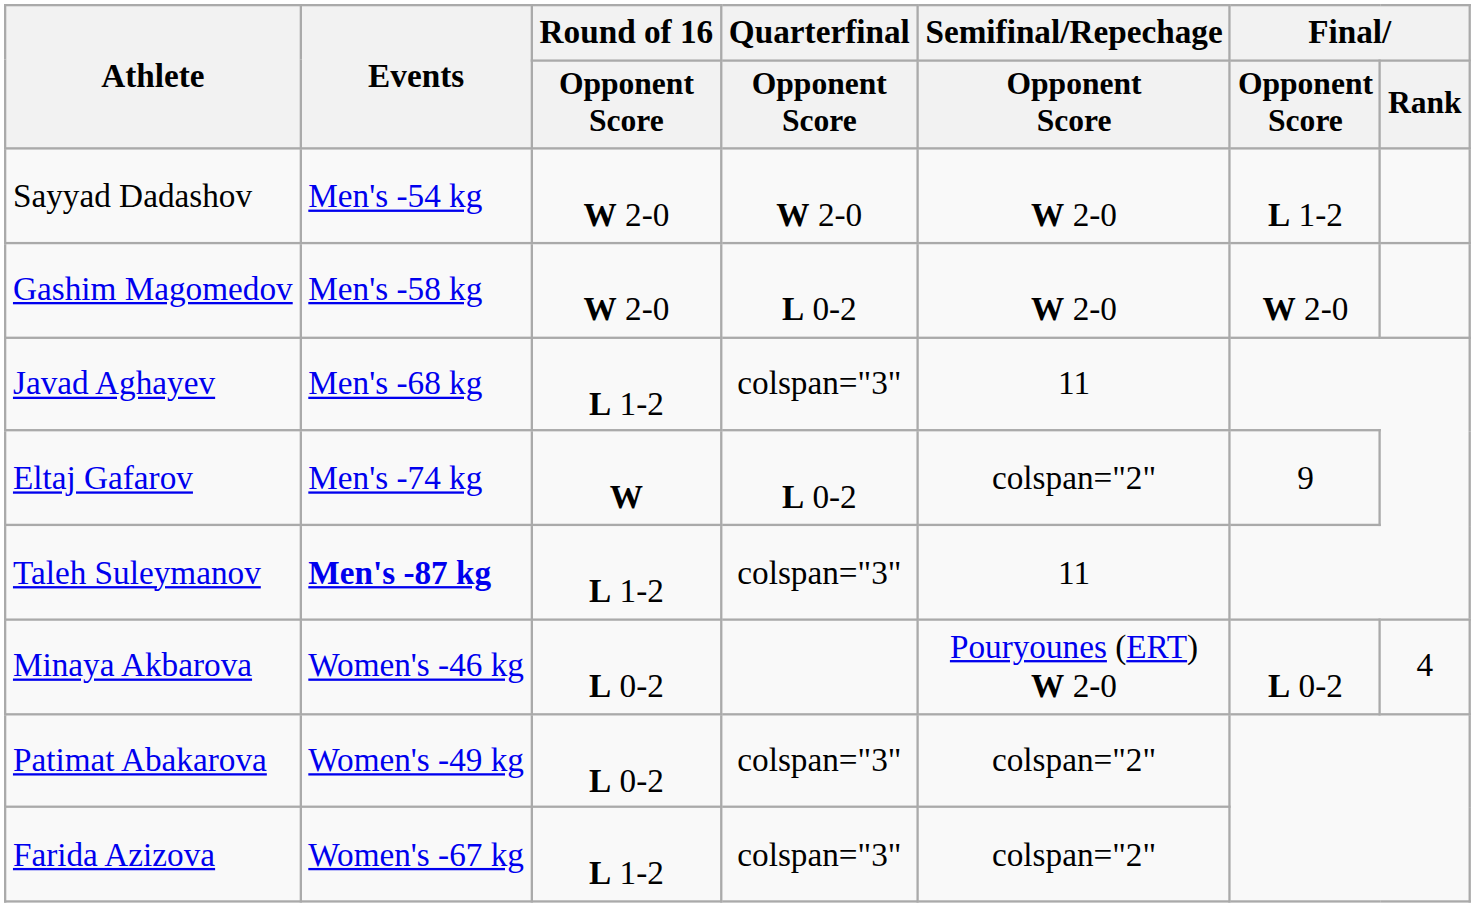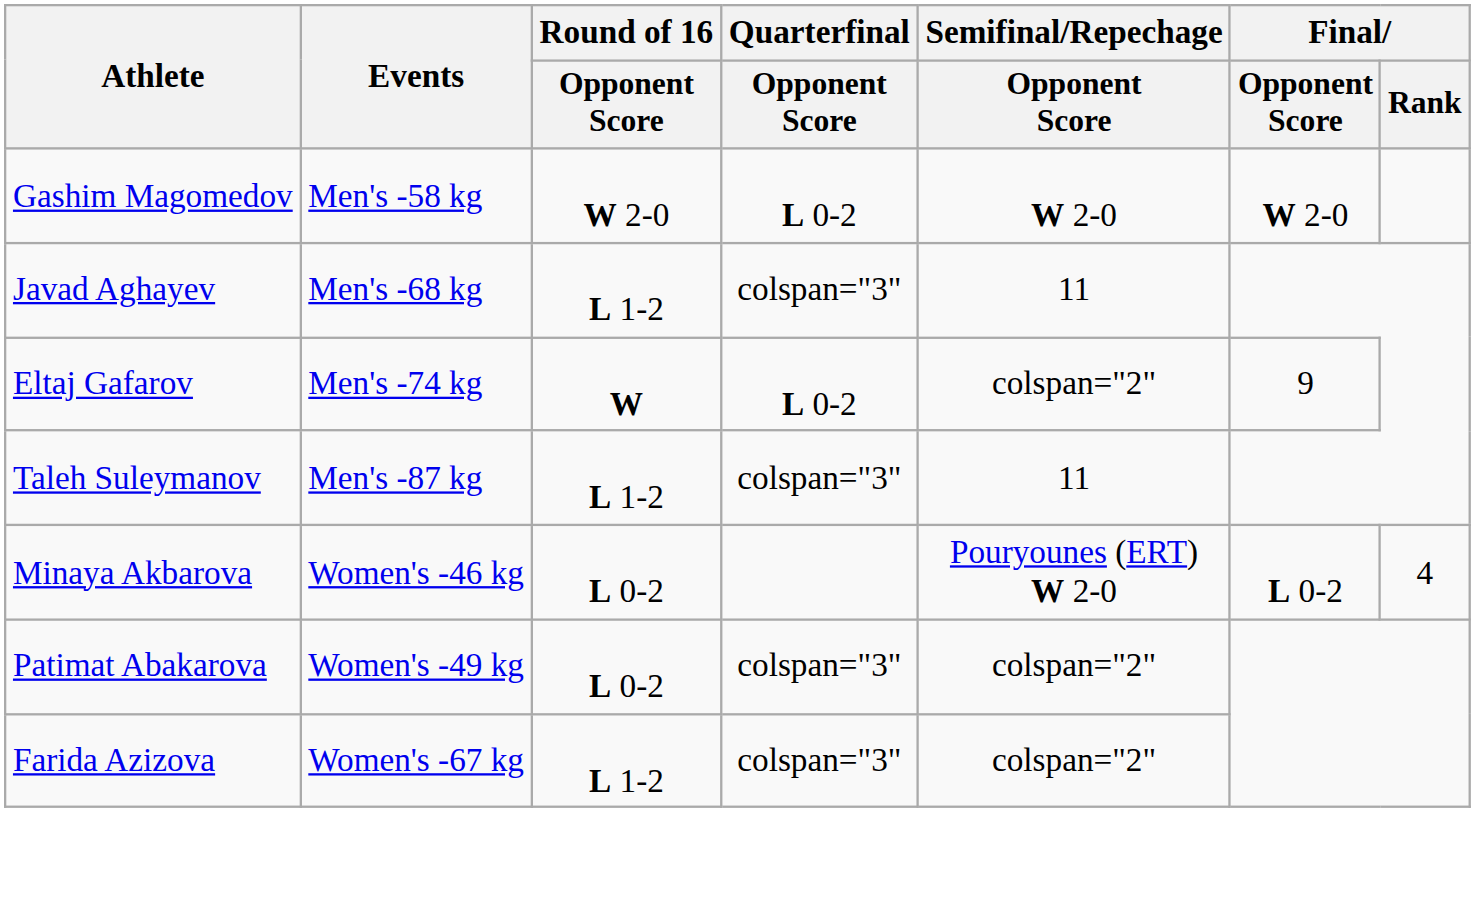- row: (133, 195)
(400, 572) bold -> (395, 478) normal
